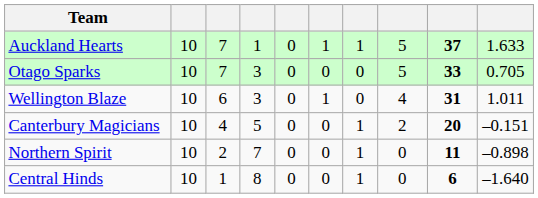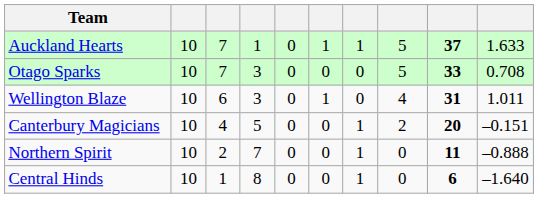(505, 71) 0.705 -> (505, 71) 0.708
(505, 152) –0.898 -> (505, 152) –0.888
